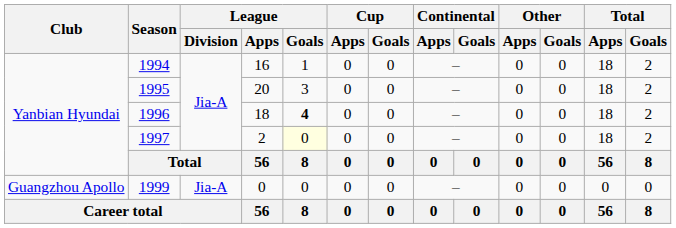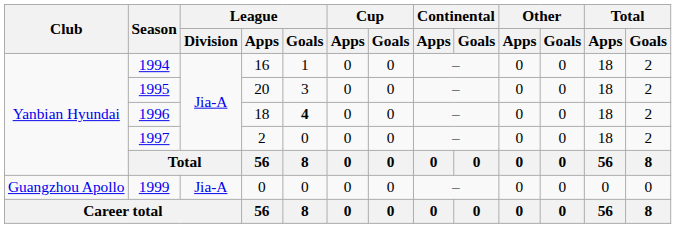(305, 138) lightyellow background -> (305, 138) no background
